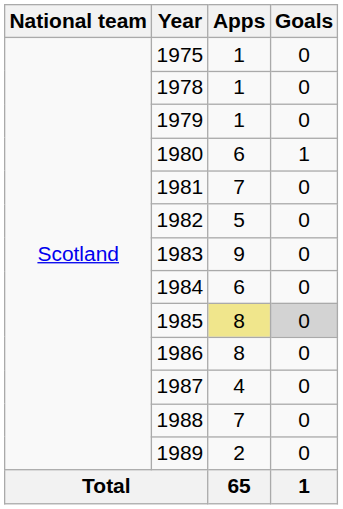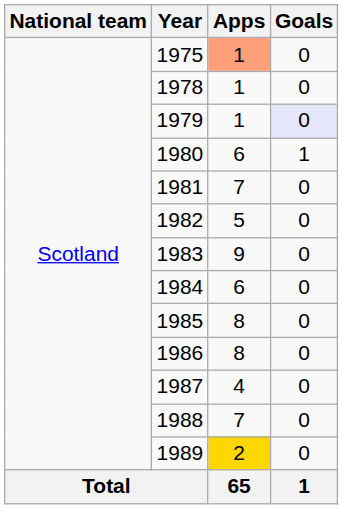(239, 54) no background -> (239, 54) lightsalmon background
(304, 120) no background -> (304, 120) lavender background
(239, 320) khaki background -> (239, 320) no background
(304, 320) lightgrey background -> (304, 320) no background
(239, 453) no background -> (239, 453) gold background
